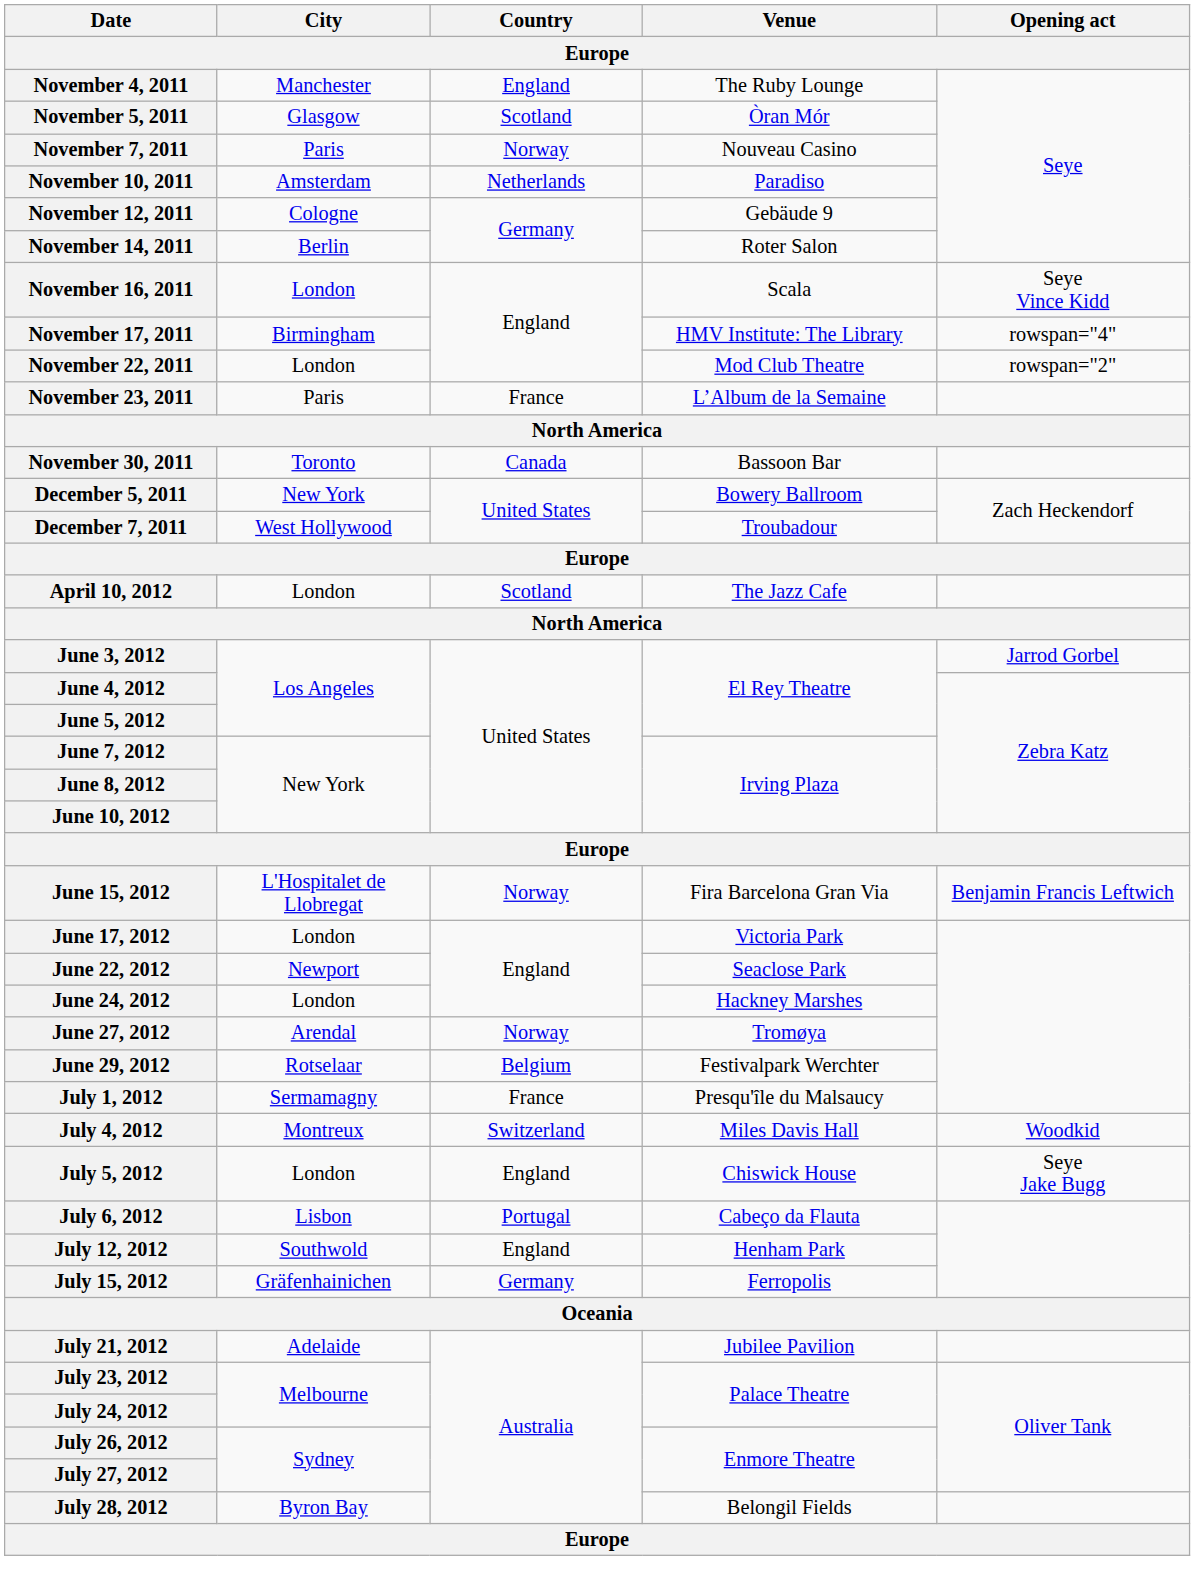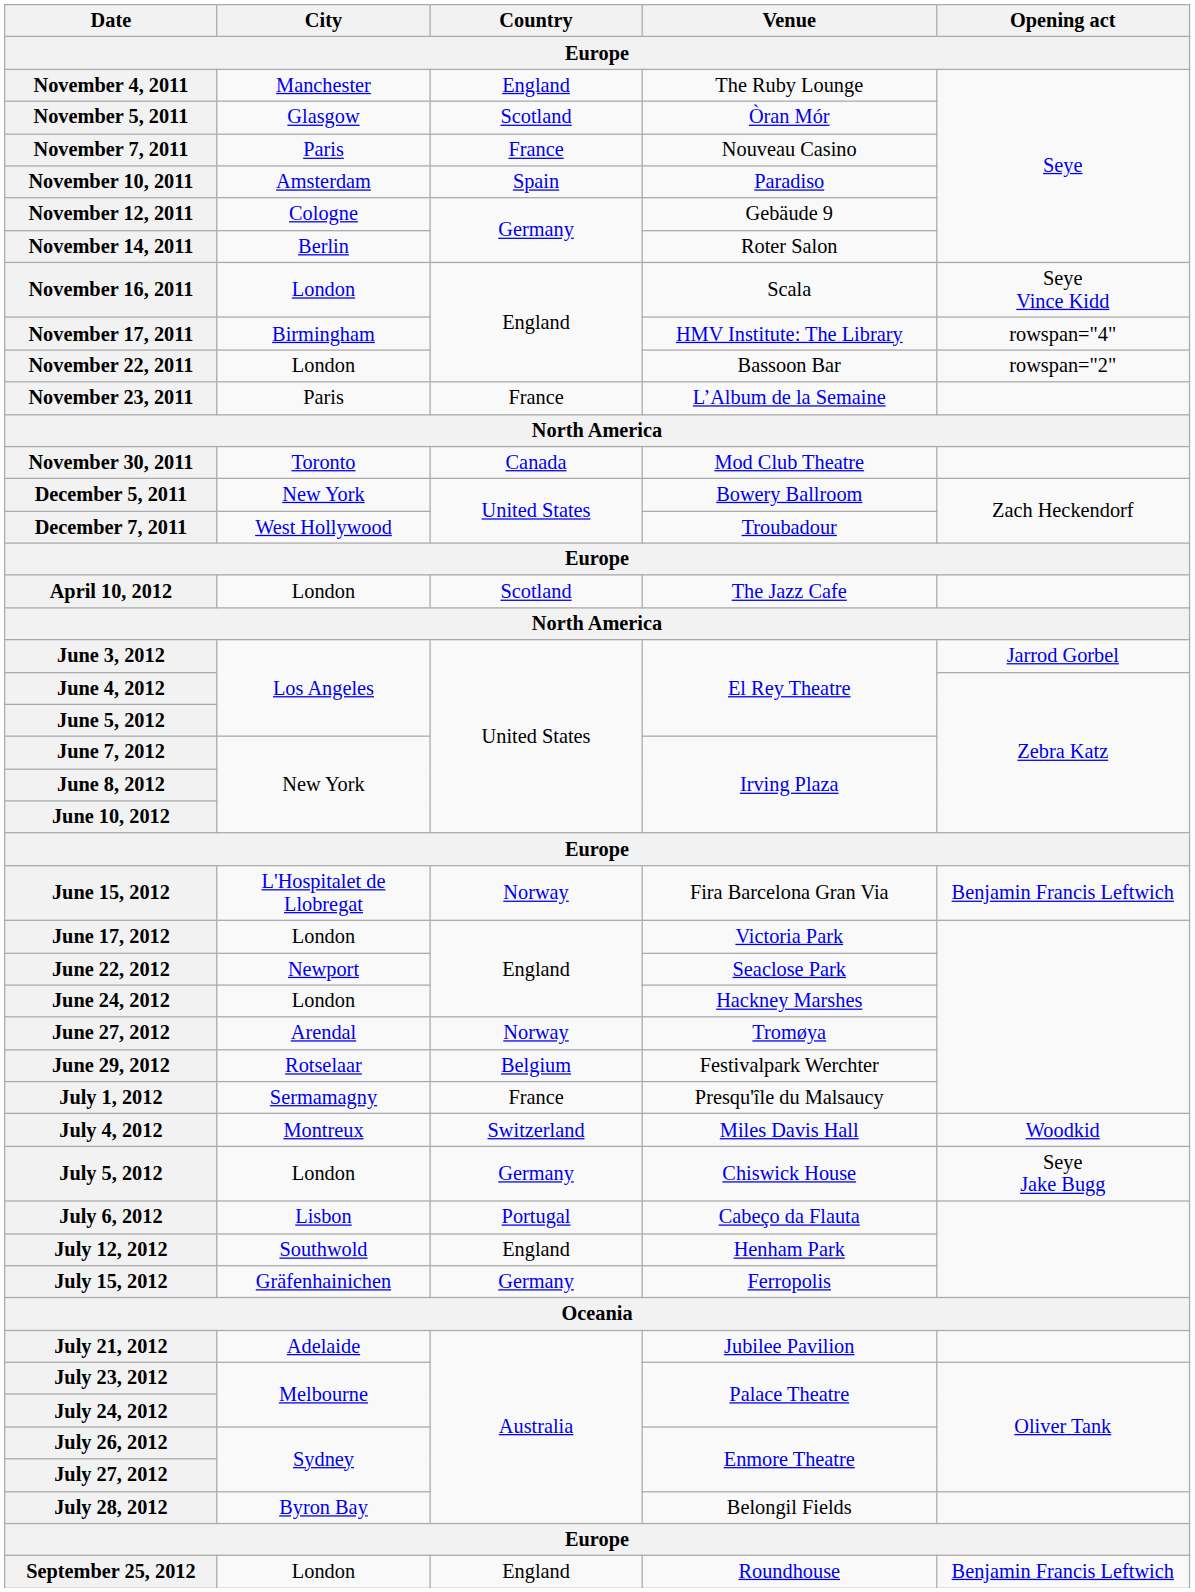(536, 149) Norway -> (536, 149) France
(536, 181) Netherlands -> (536, 181) Spain
(789, 365) Mod Club Theatre -> (789, 365) Bassoon Bar
(789, 462) Bassoon Bar -> (789, 462) Mod Club Theatre
(536, 1173) England -> (536, 1173) Germany
+ row: (111, 1571)
